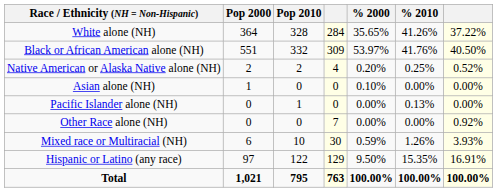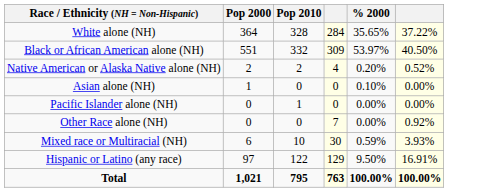- column: (420, 13)
